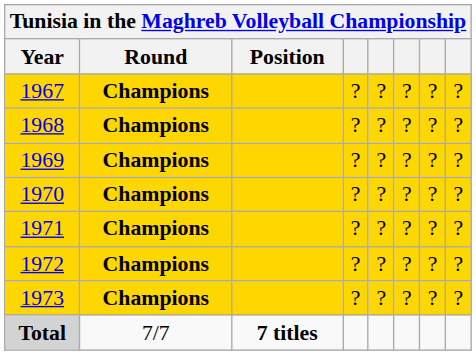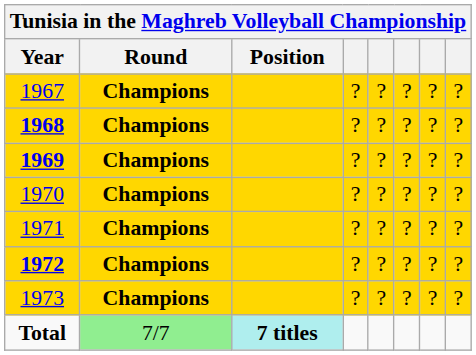(42, 125) normal -> (42, 125) bold
(42, 159) normal -> (42, 159) bold
(42, 263) normal -> (42, 263) bold
(42, 332) lightgrey background -> (42, 332) no background
(156, 332) no background -> (156, 332) lightgreen background
(287, 332) no background -> (287, 332) paleturquoise background
